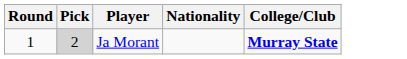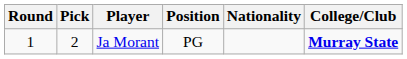+ column: (193, 16)
(75, 41) lightgrey background -> (75, 41) no background
